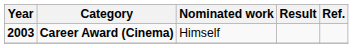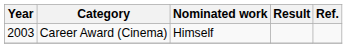(21, 33) bold -> (21, 33) normal
(107, 33) bold -> (104, 33) normal
